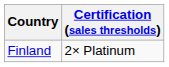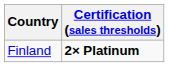(100, 51) normal -> (102, 51) bold
